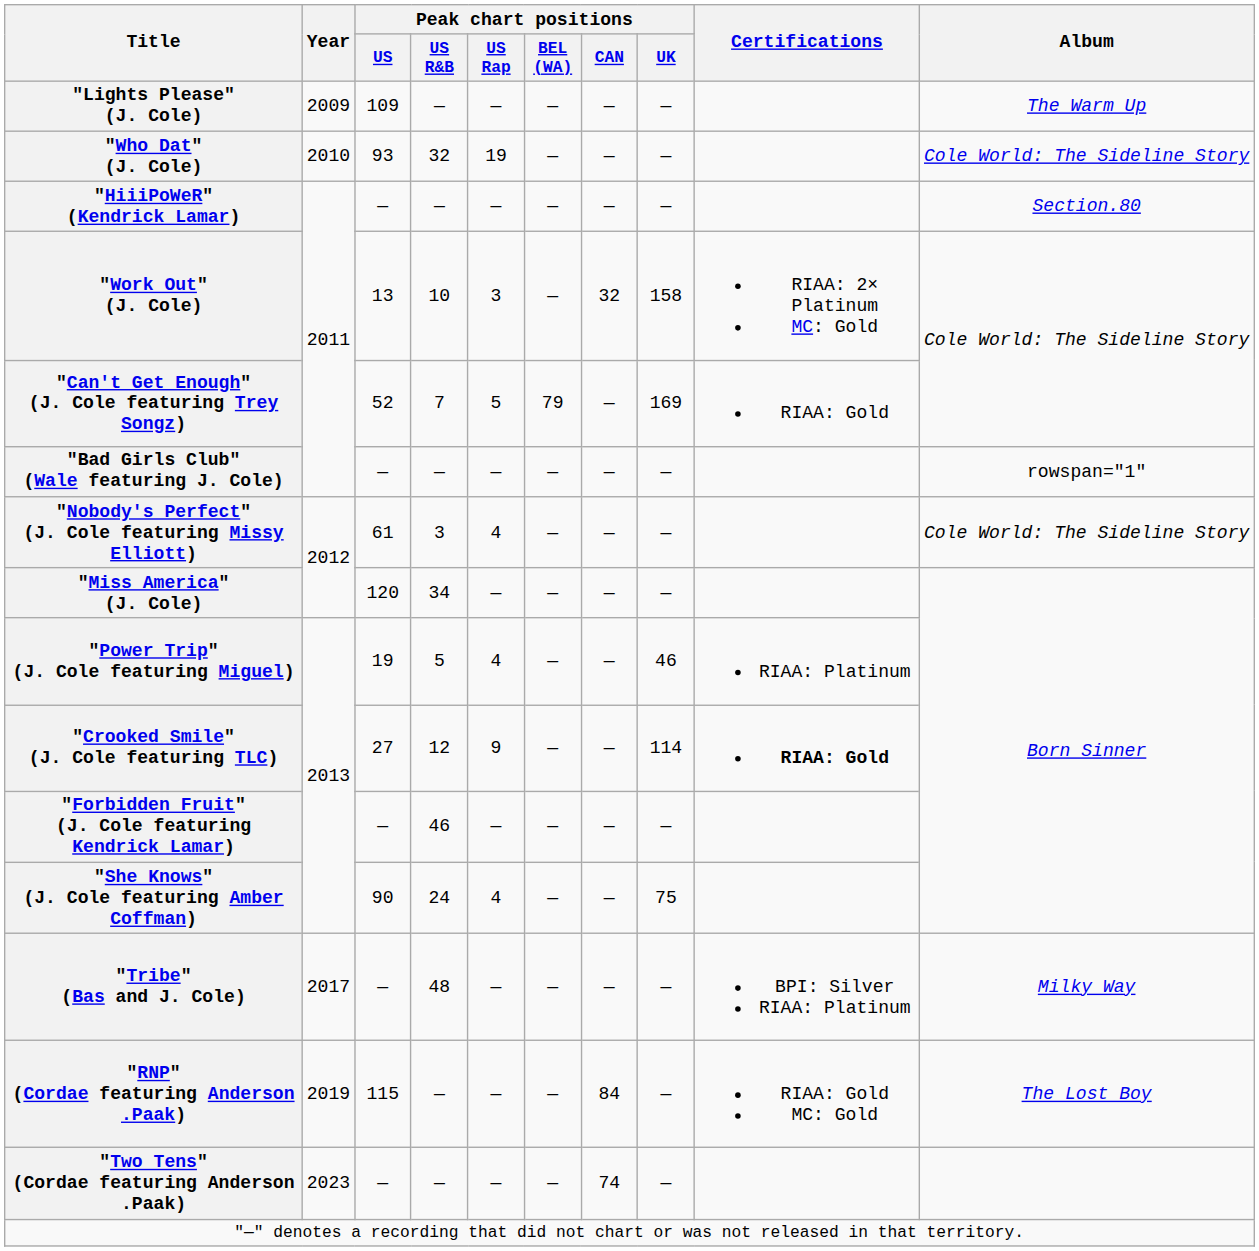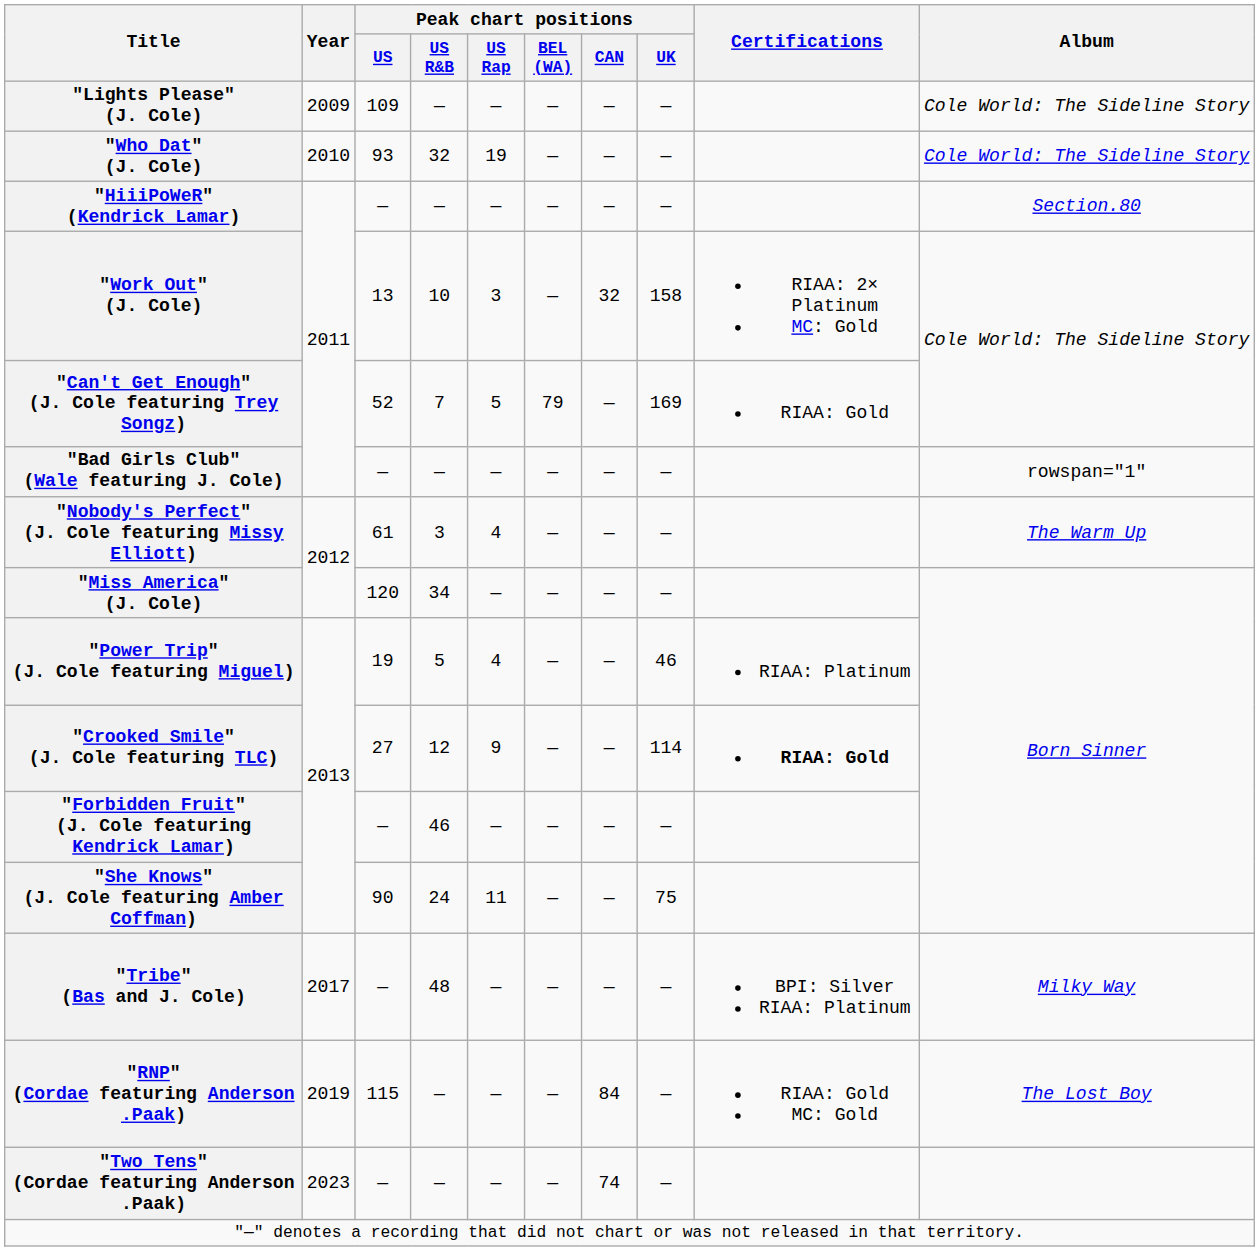(1087, 106) The Warm Up -> (1087, 106) Cole World: The Sideline Story
(1087, 532) Cole World: The Sideline Story -> (1087, 532) The Warm Up
(496, 898) 4 -> (496, 898) 11
